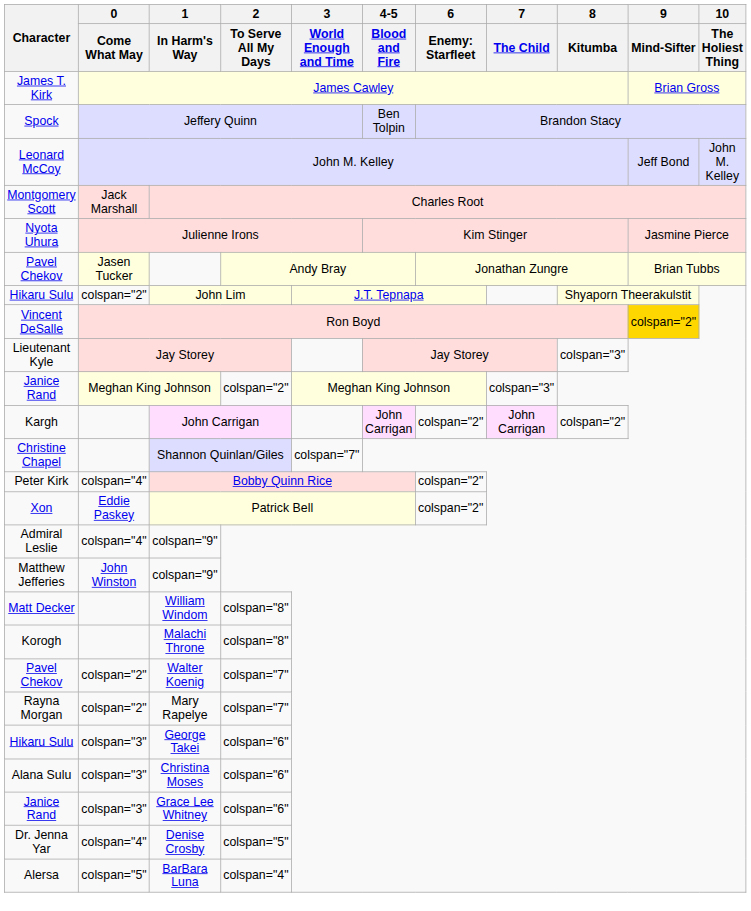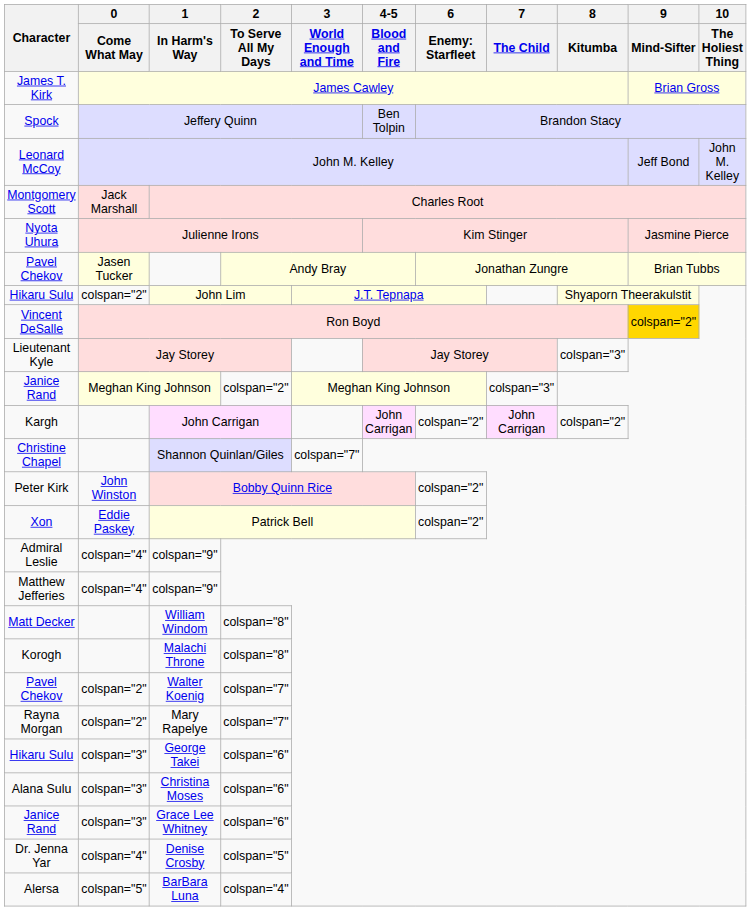(114, 481) colspan="4" -> (114, 488) John Winston
(114, 575) John Winston -> (114, 588) colspan="4"
